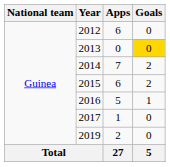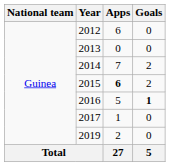(149, 48) gold background -> (149, 48) no background
(118, 83) normal -> (118, 83) bold
(149, 100) normal -> (149, 100) bold
